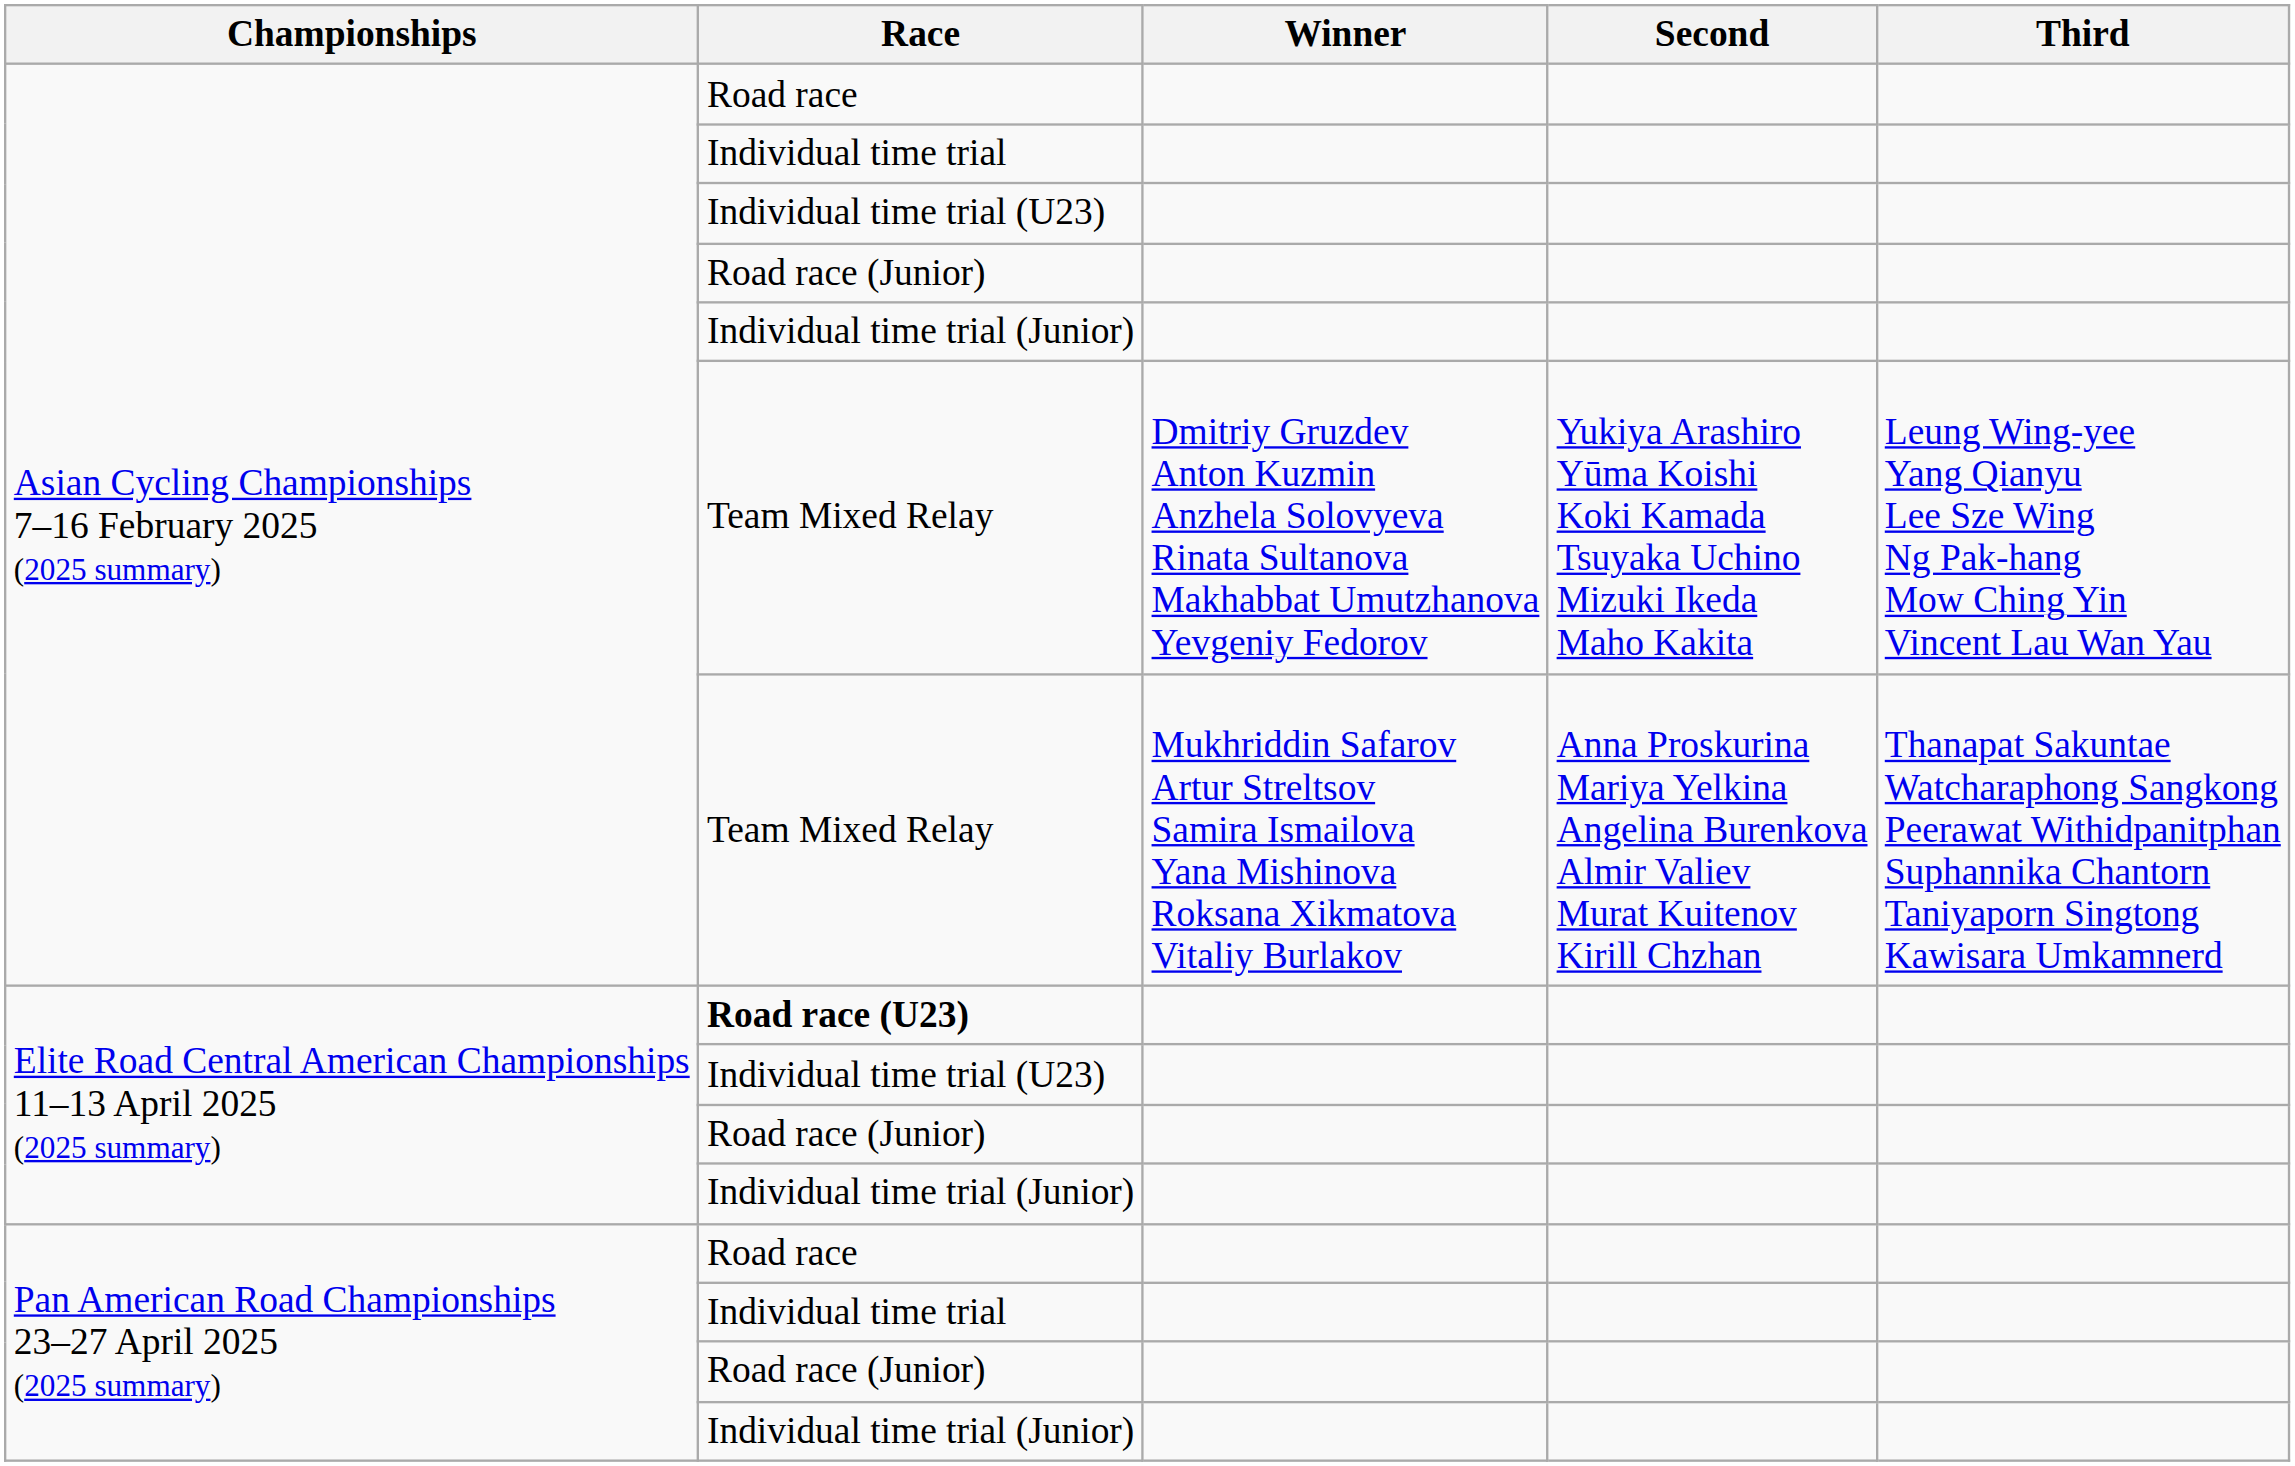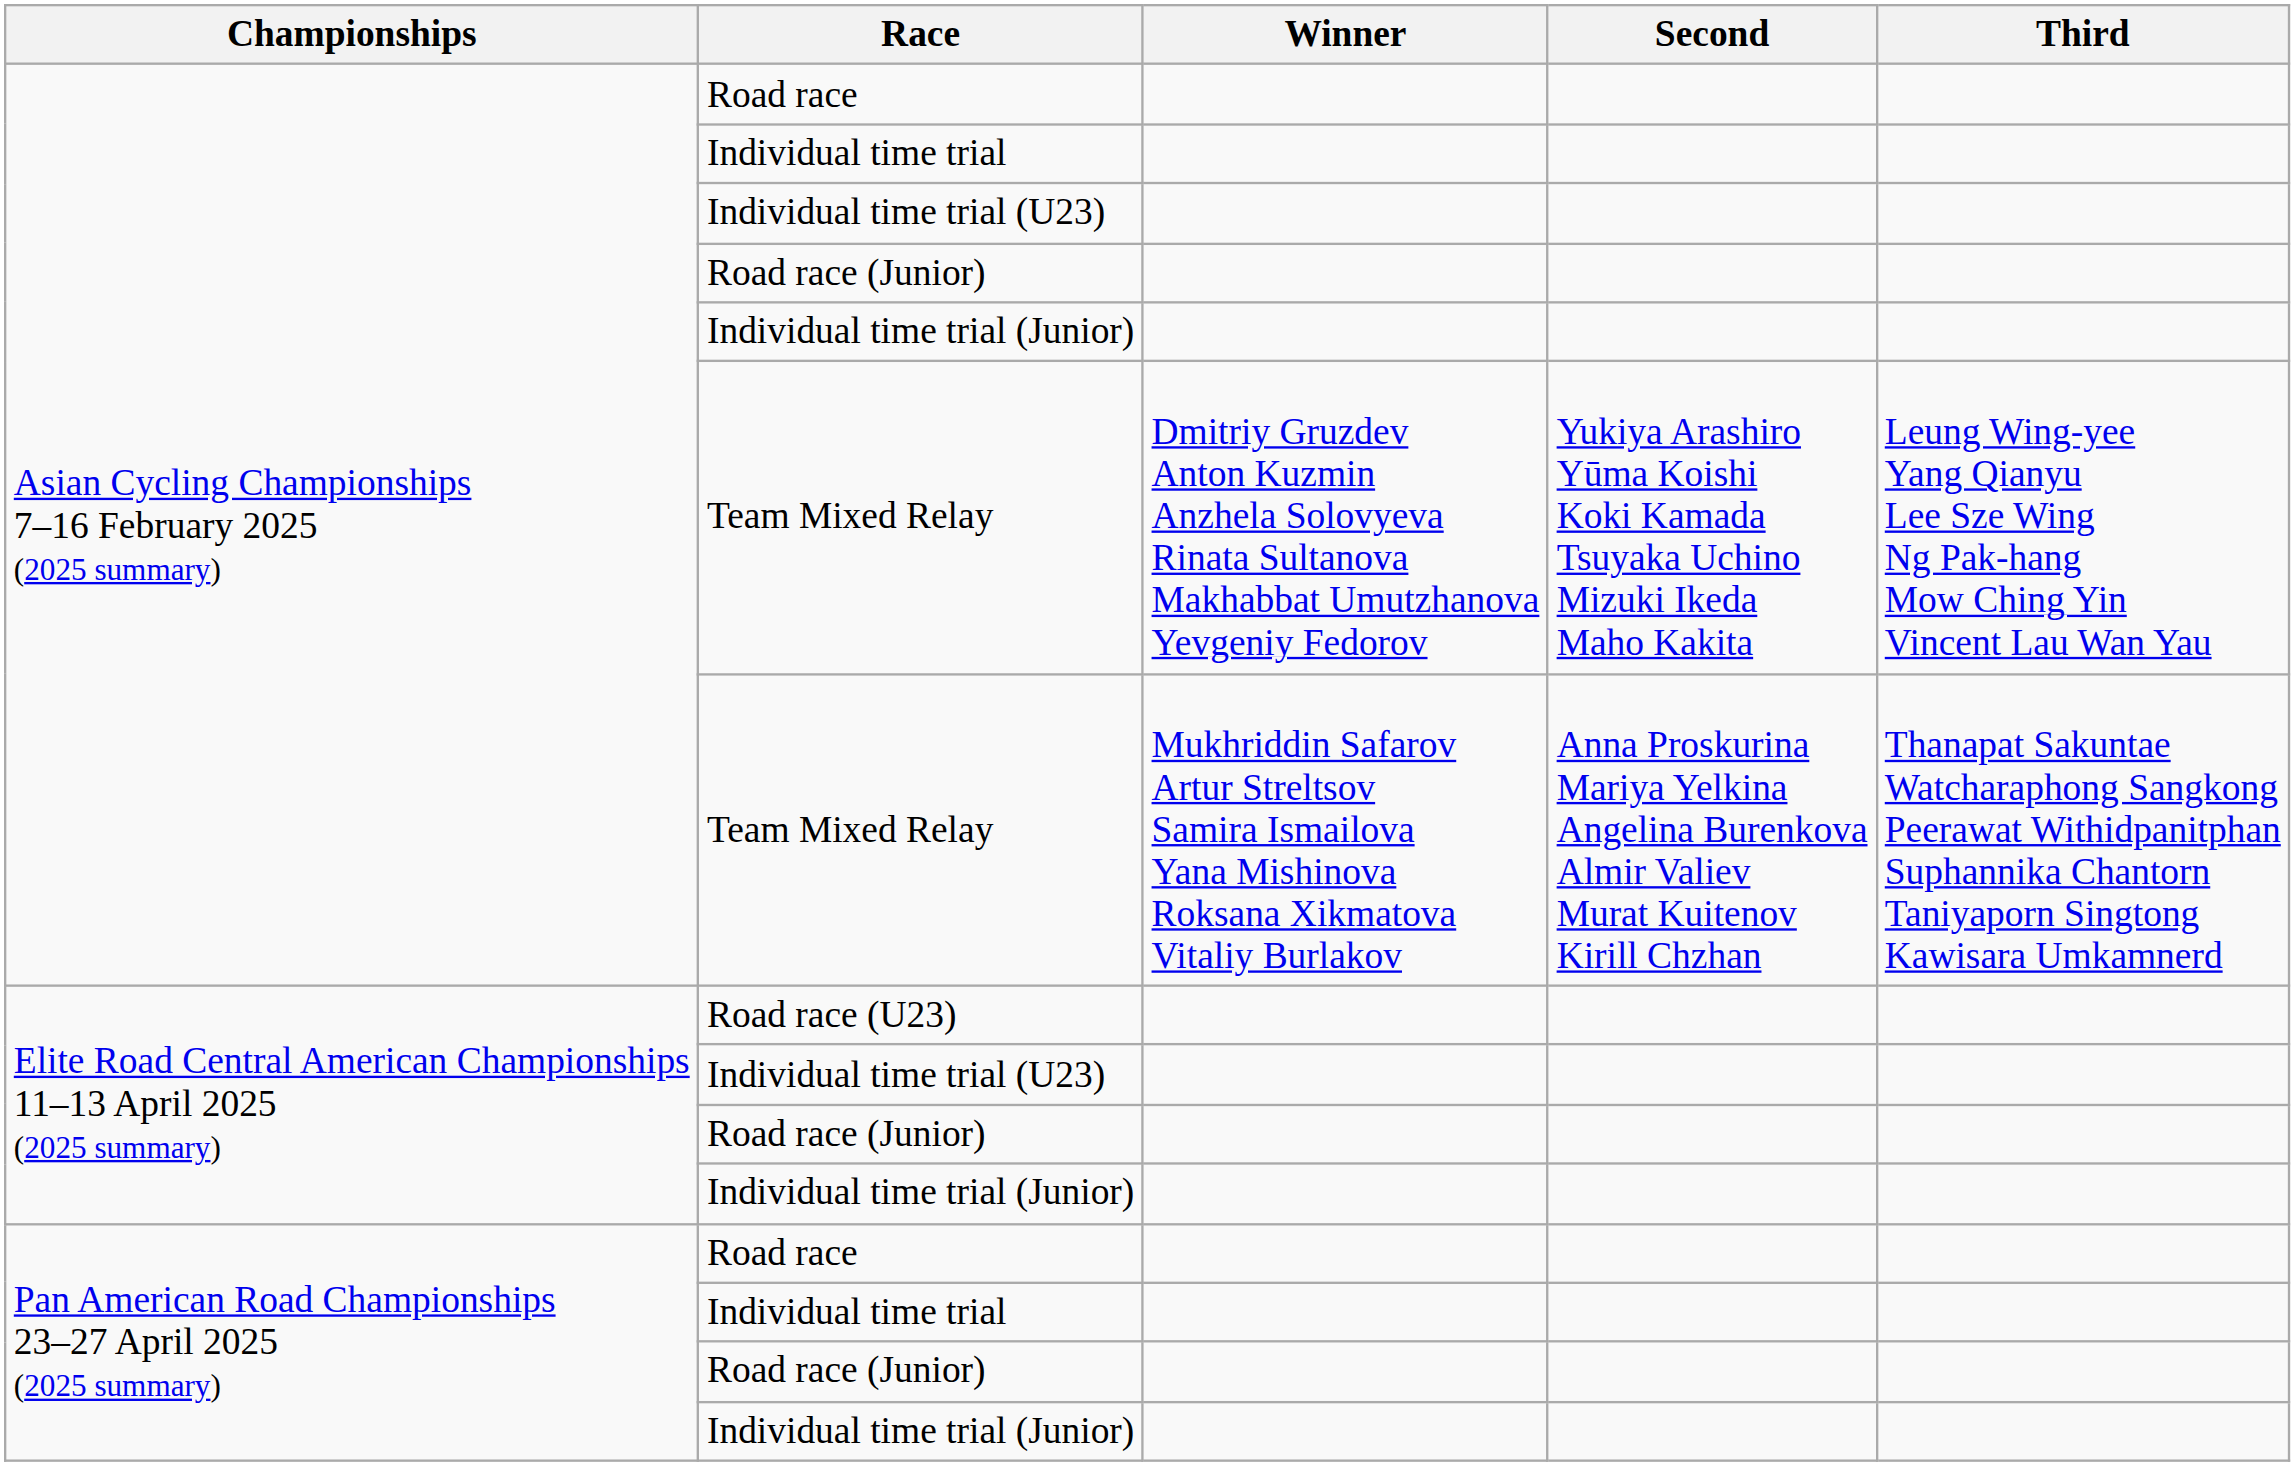(838, 1014) bold -> (832, 1014) normal
